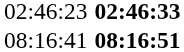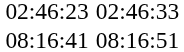(138, 26) bold -> (138, 26) normal
